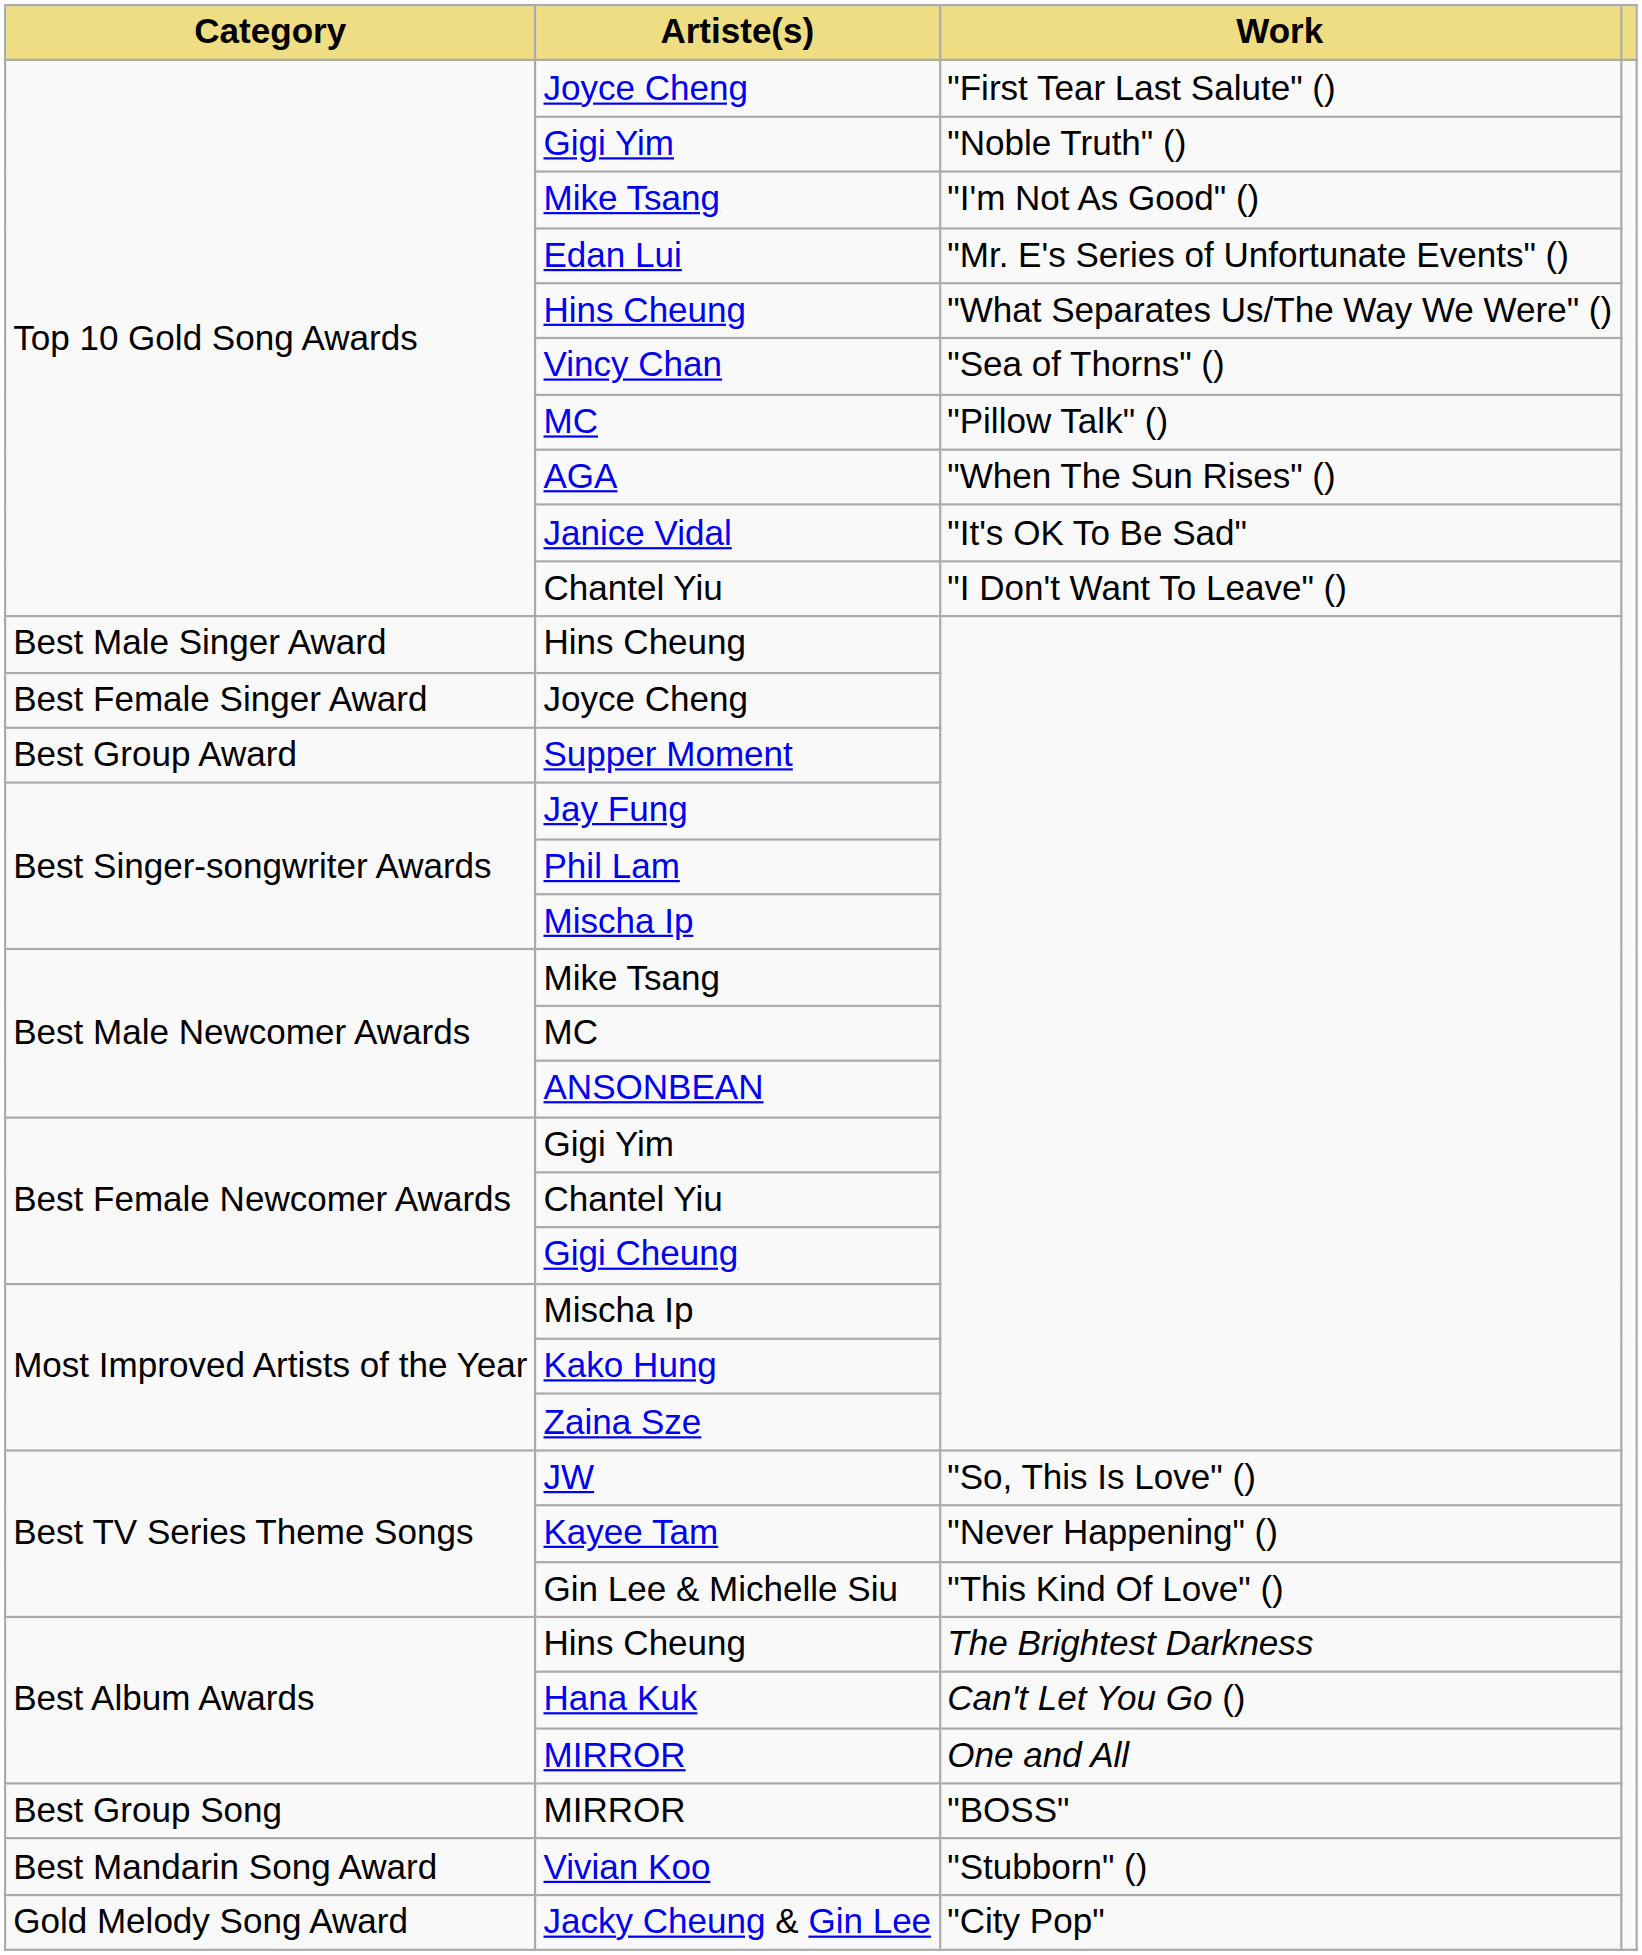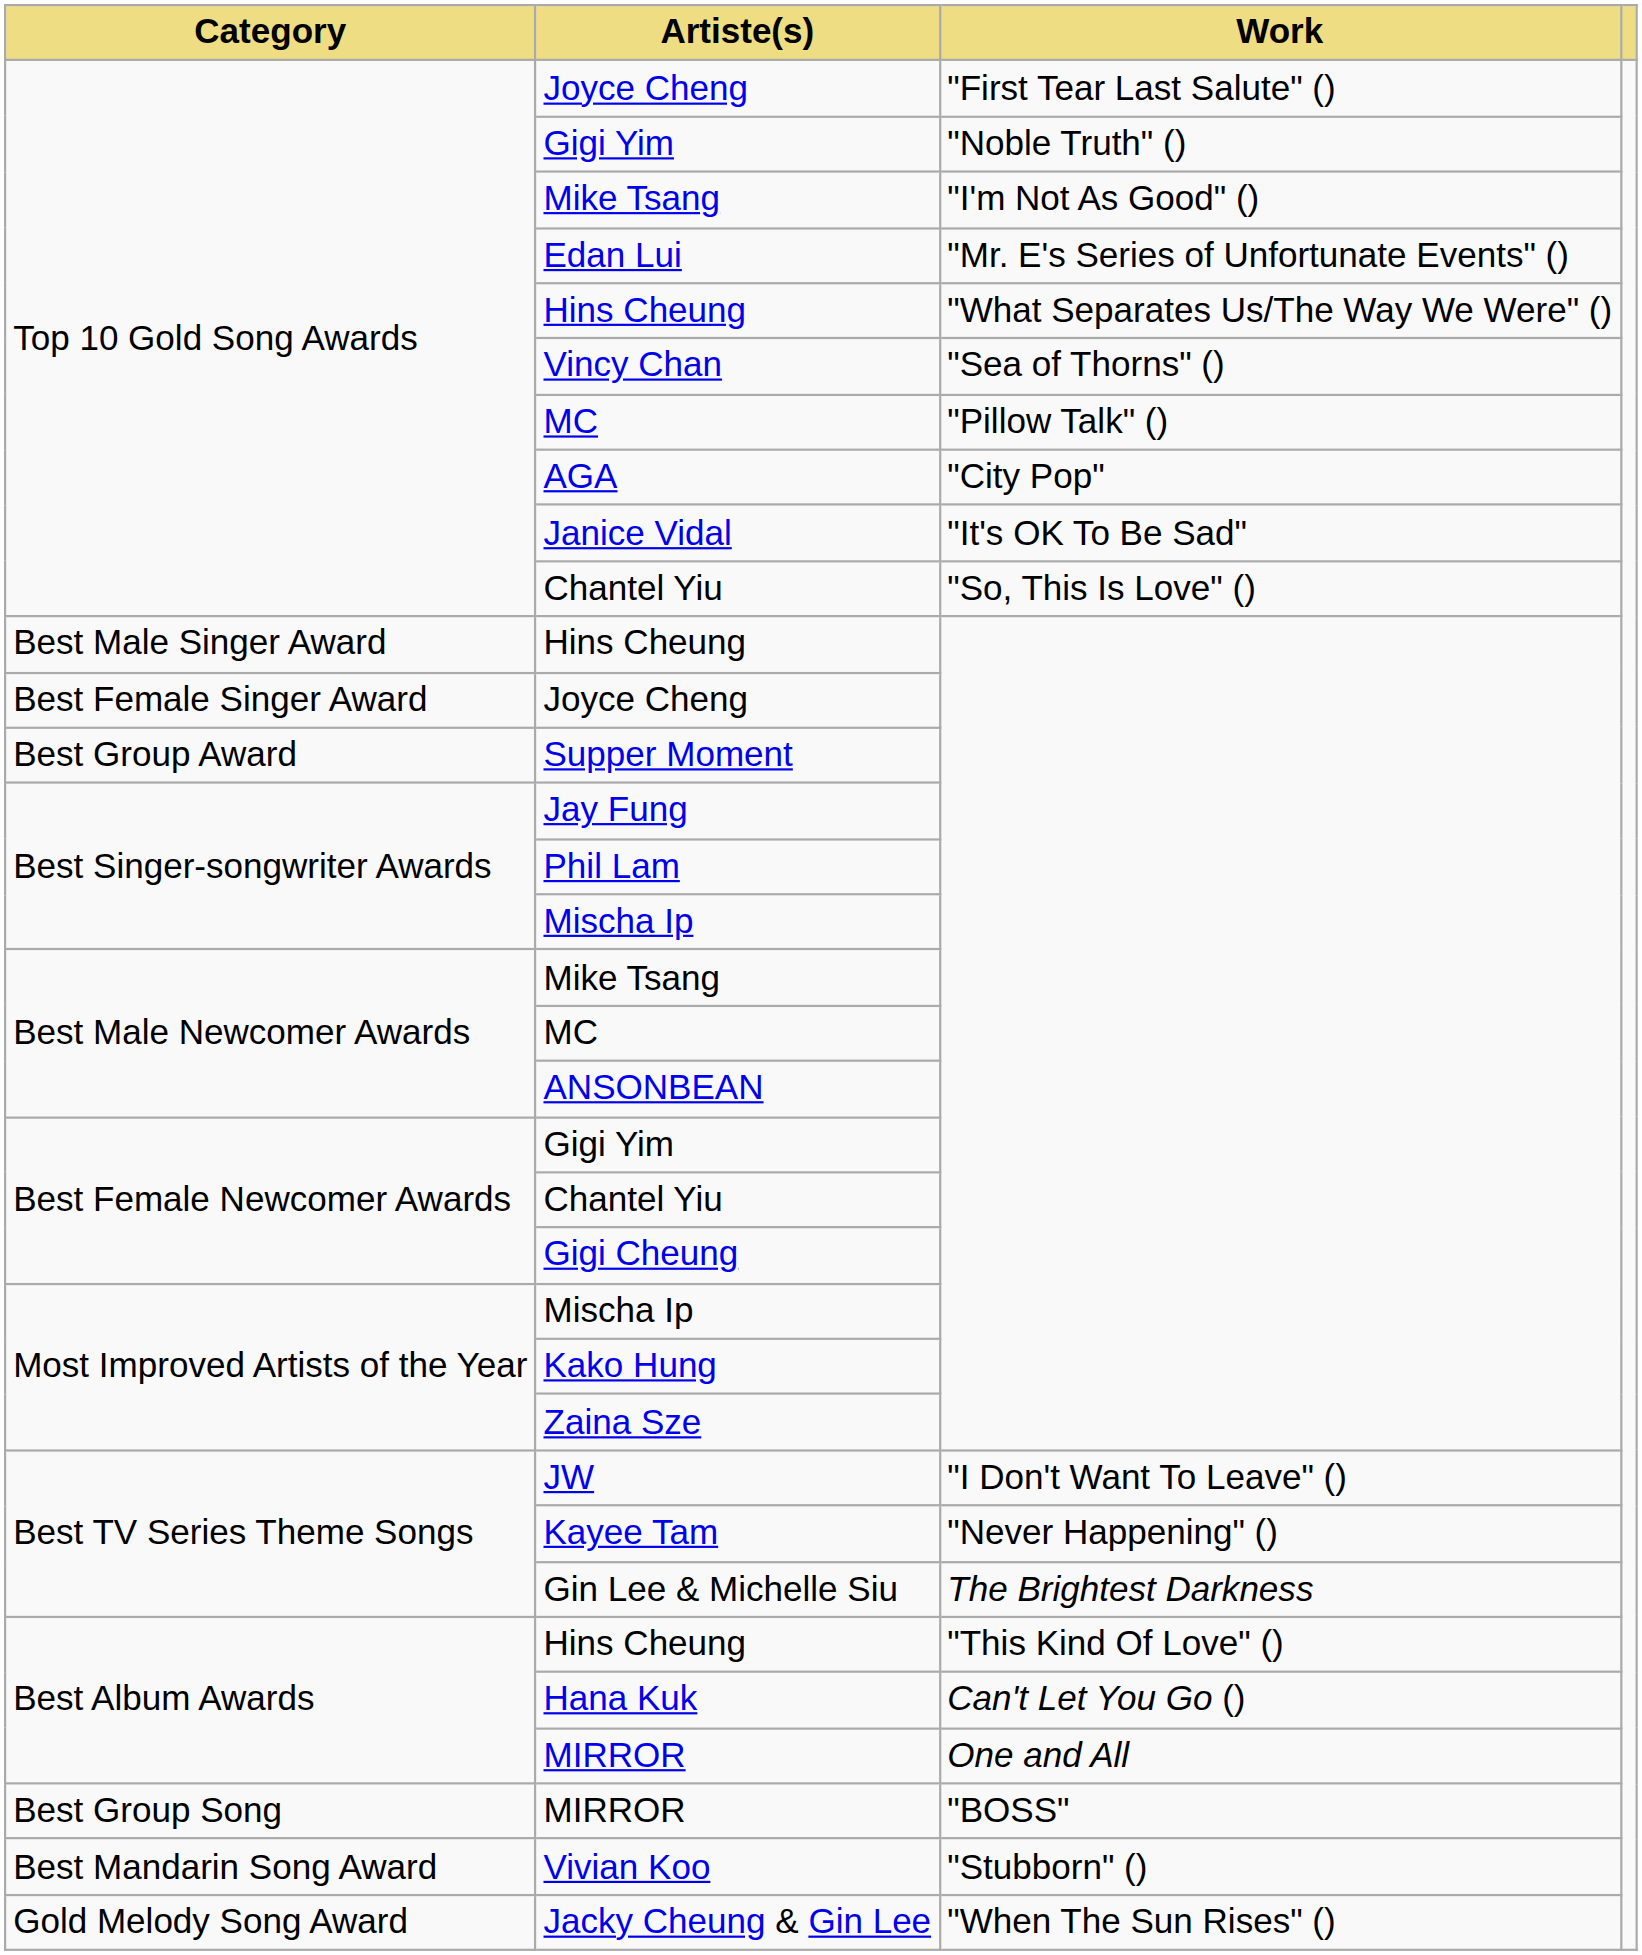(1141, 476) "When The Sun Rises" () -> (1026, 476) "City Pop"
(1147, 587) "I Don't Want To Leave" () -> (1102, 587) "So, This Is Love" ()
(1102, 1477) "So, This Is Love" () -> (1147, 1477) "I Don't Want To Leave" ()
(1116, 1588) "This Kind Of Love" () -> (1130, 1588) The Brightest Darkness
(1130, 1643) The Brightest Darkness -> (1116, 1643) "This Kind Of Love" ()
(1026, 1921) "City Pop" -> (1141, 1921) "When The Sun Rises" ()
